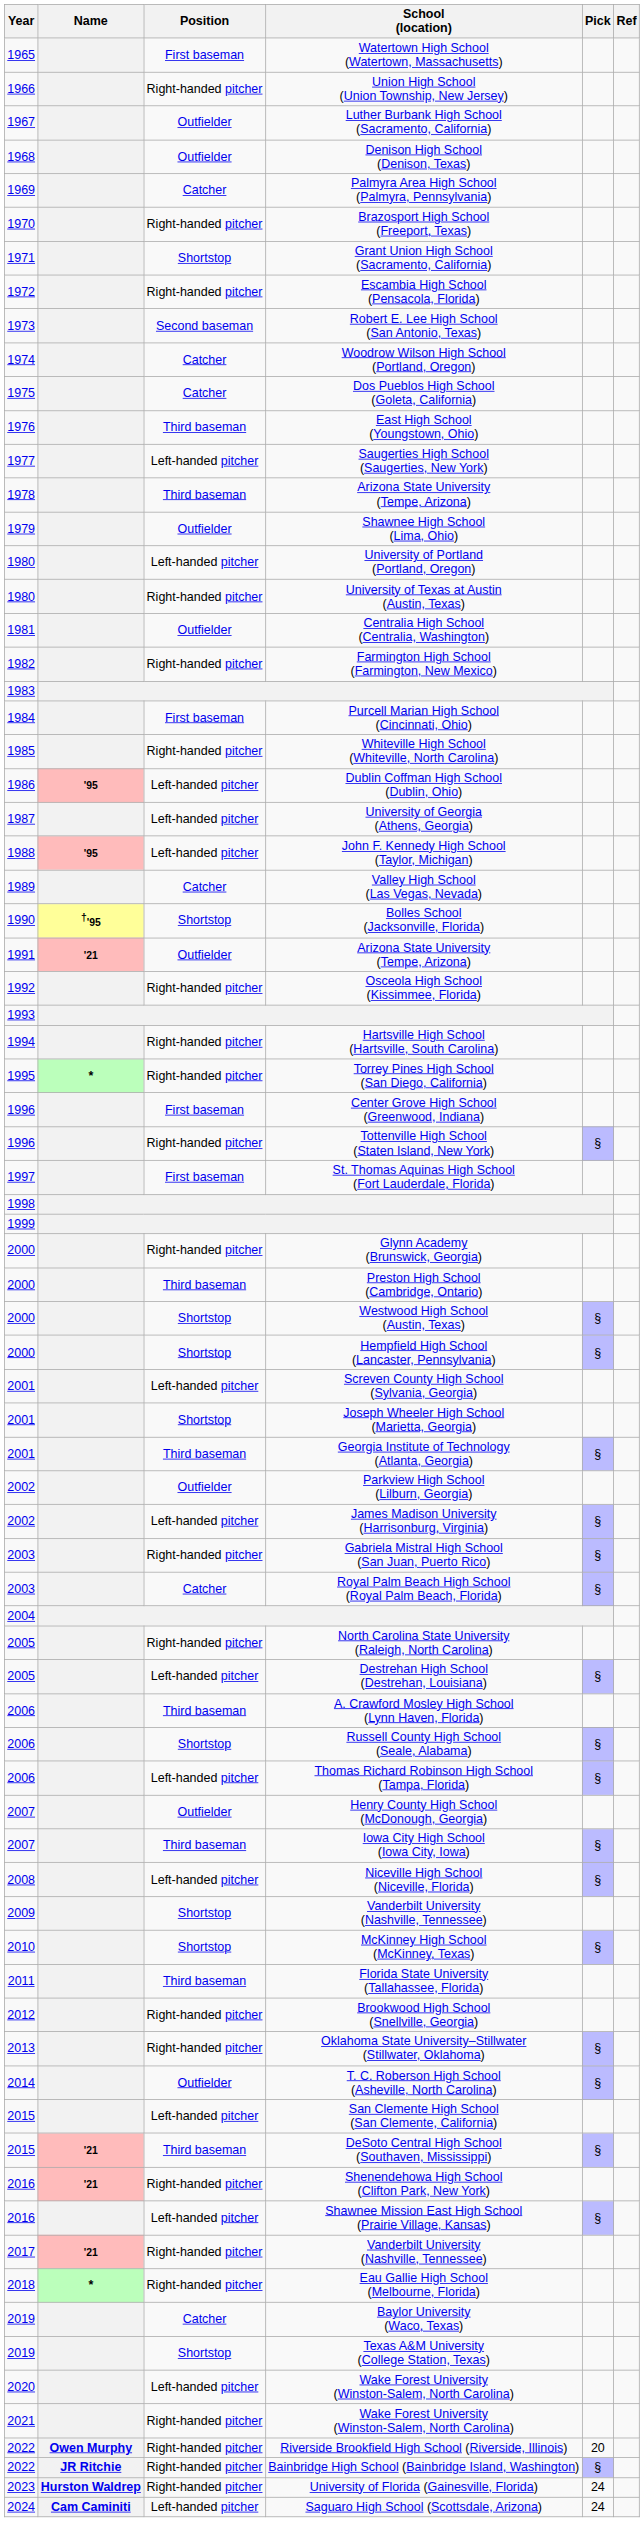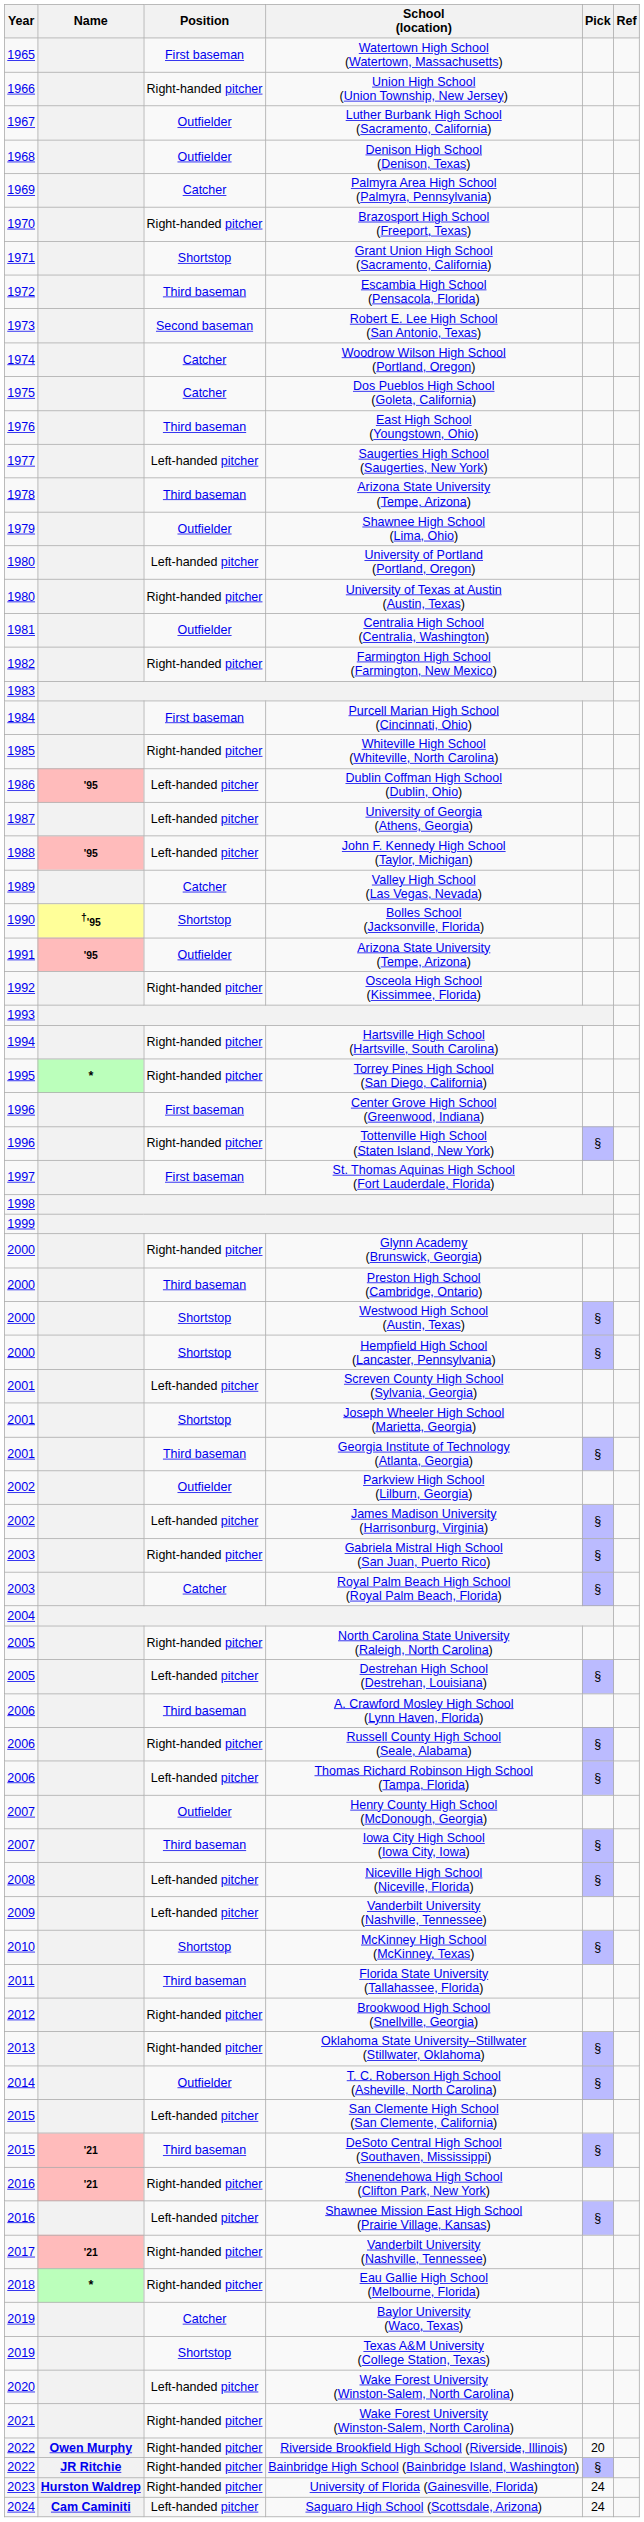(205, 292) Right-handed pitcher -> (205, 292) Third baseman
(91, 955) '21 -> (91, 955) '95
(205, 1744) Shortstop -> (205, 1744) Right-handed pitcher
(205, 1913) Shortstop -> (205, 1913) Left-handed pitcher
